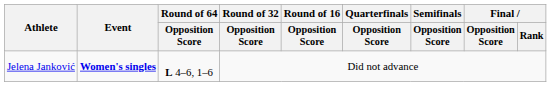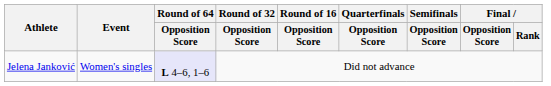(118, 66) bold -> (116, 66) normal
(189, 73) no background -> (185, 73) lavender background
